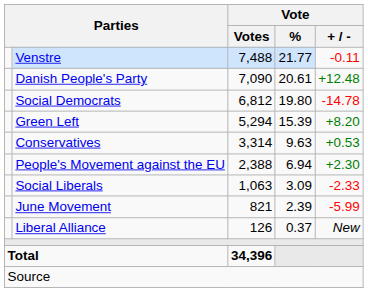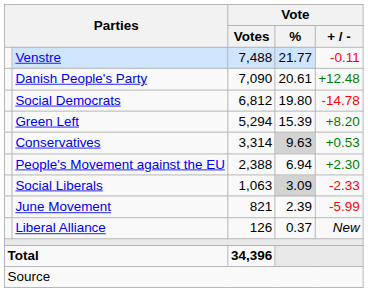(299, 143) no background -> (299, 143) lightgrey background
(299, 185) no background -> (299, 185) lightgrey background
